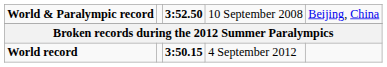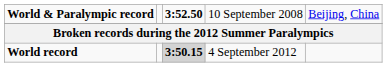(184, 52) no background -> (184, 52) lightgrey background
